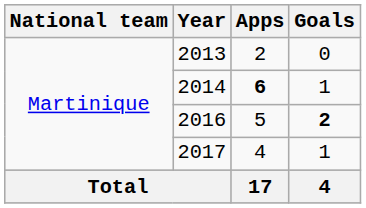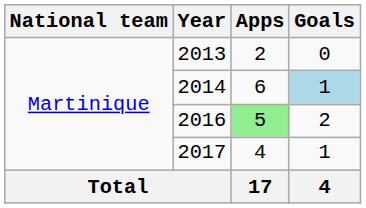(260, 87) bold -> (260, 87) normal
(325, 87) no background -> (325, 87) lightblue background
(260, 120) no background -> (260, 120) lightgreen background
(325, 120) bold -> (325, 120) normal
